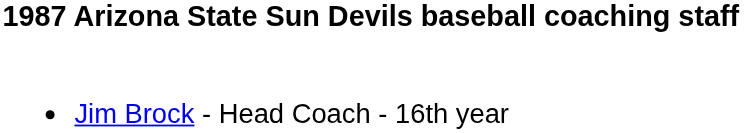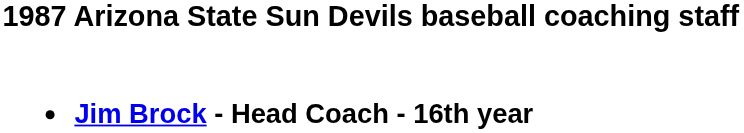(371, 113) normal -> (371, 113) bold
